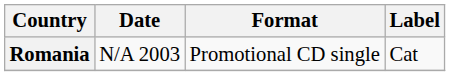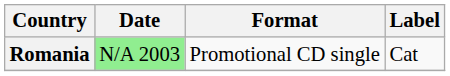(140, 53) no background -> (140, 53) lightgreen background
